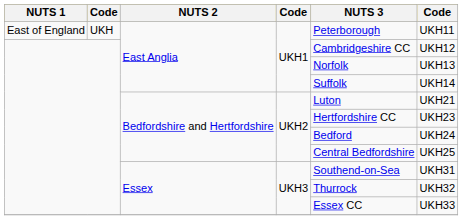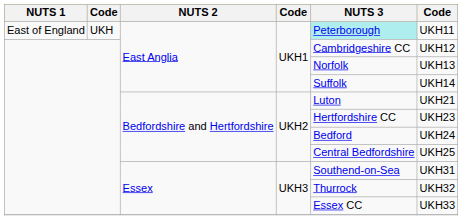(347, 30) no background -> (347, 30) paleturquoise background
